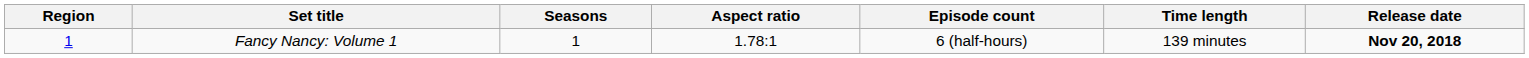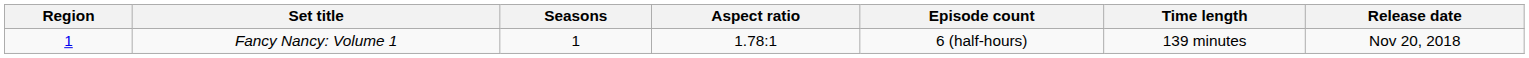(1415, 41) bold -> (1415, 41) normal
